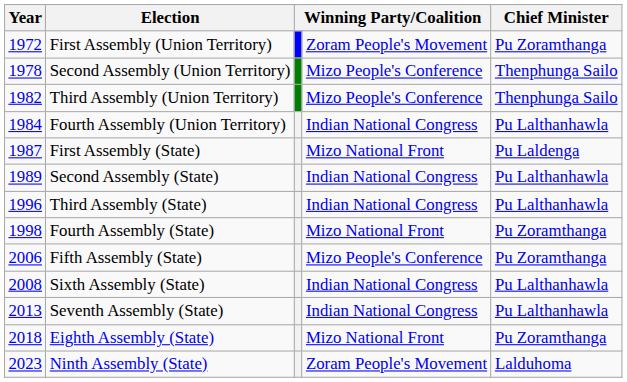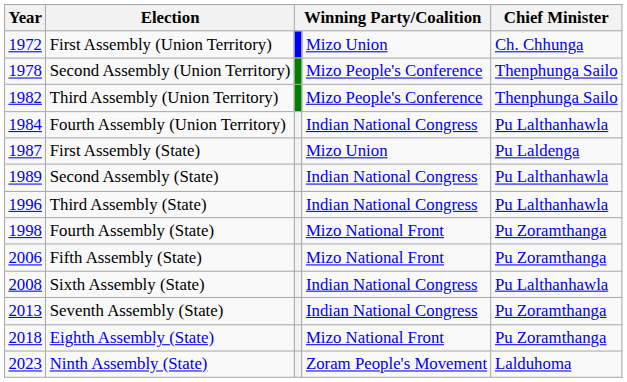(397, 44) Zoram People's Movement -> (347, 44) Mizo Union
(551, 44) Pu Zoramthanga -> (539, 44) Ch. Chhunga
(375, 151) Mizo National Front -> (347, 151) Mizo Union
(394, 257) Mizo People's Conference -> (375, 257) Mizo National Front
(552, 310) Pu Lalthanhawla -> (551, 310) Pu Zoramthanga
